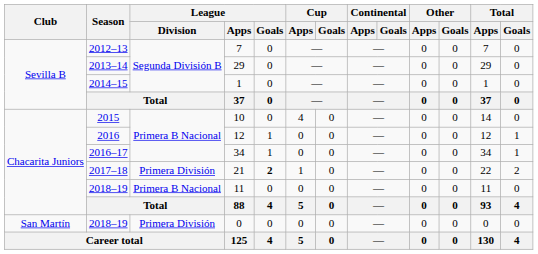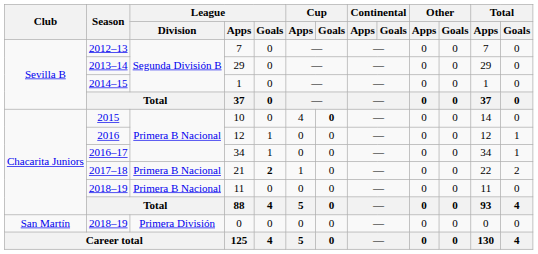(332, 118) normal -> (332, 118) bold
(177, 170) Primera División -> (177, 170) Primera B Nacional
